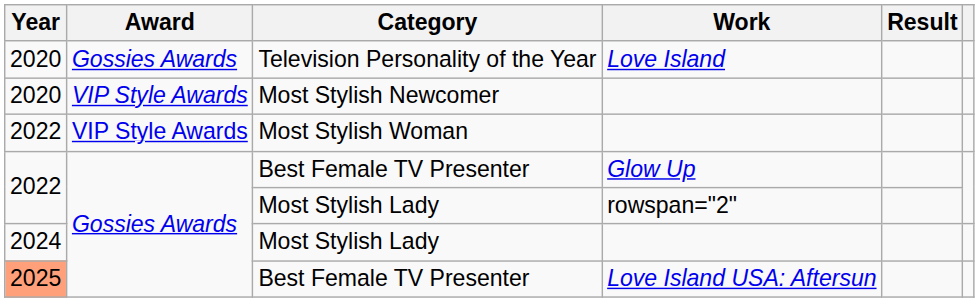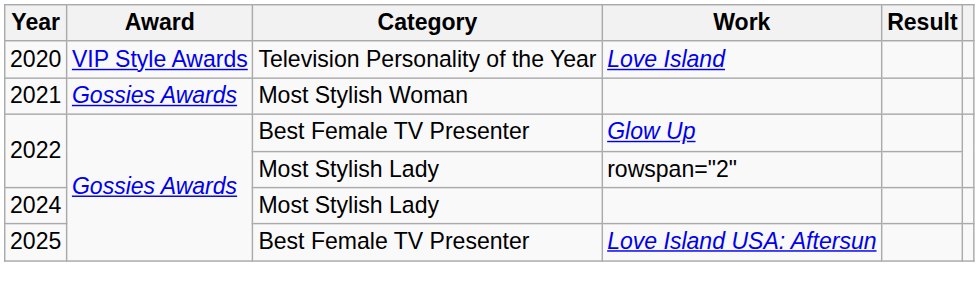(155, 59) Gossies Awards -> (160, 59) VIP Style Awards
- row: (379, 95)
(36, 132) 2022 -> (36, 95) 2021
(160, 132) VIP Style Awards -> (155, 95) Gossies Awards
(36, 278) lightsalmon background -> (36, 242) no background
